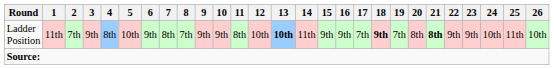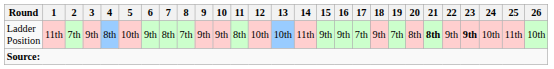(283, 34) bold -> (283, 34) normal
(381, 34) bold -> (379, 34) normal
(472, 34) normal -> (470, 34) bold
